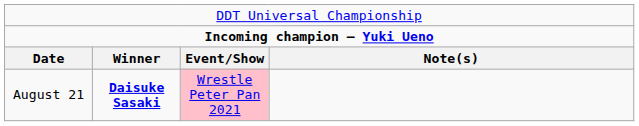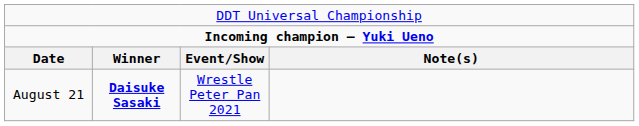(225, 95) pink background -> (225, 95) no background
